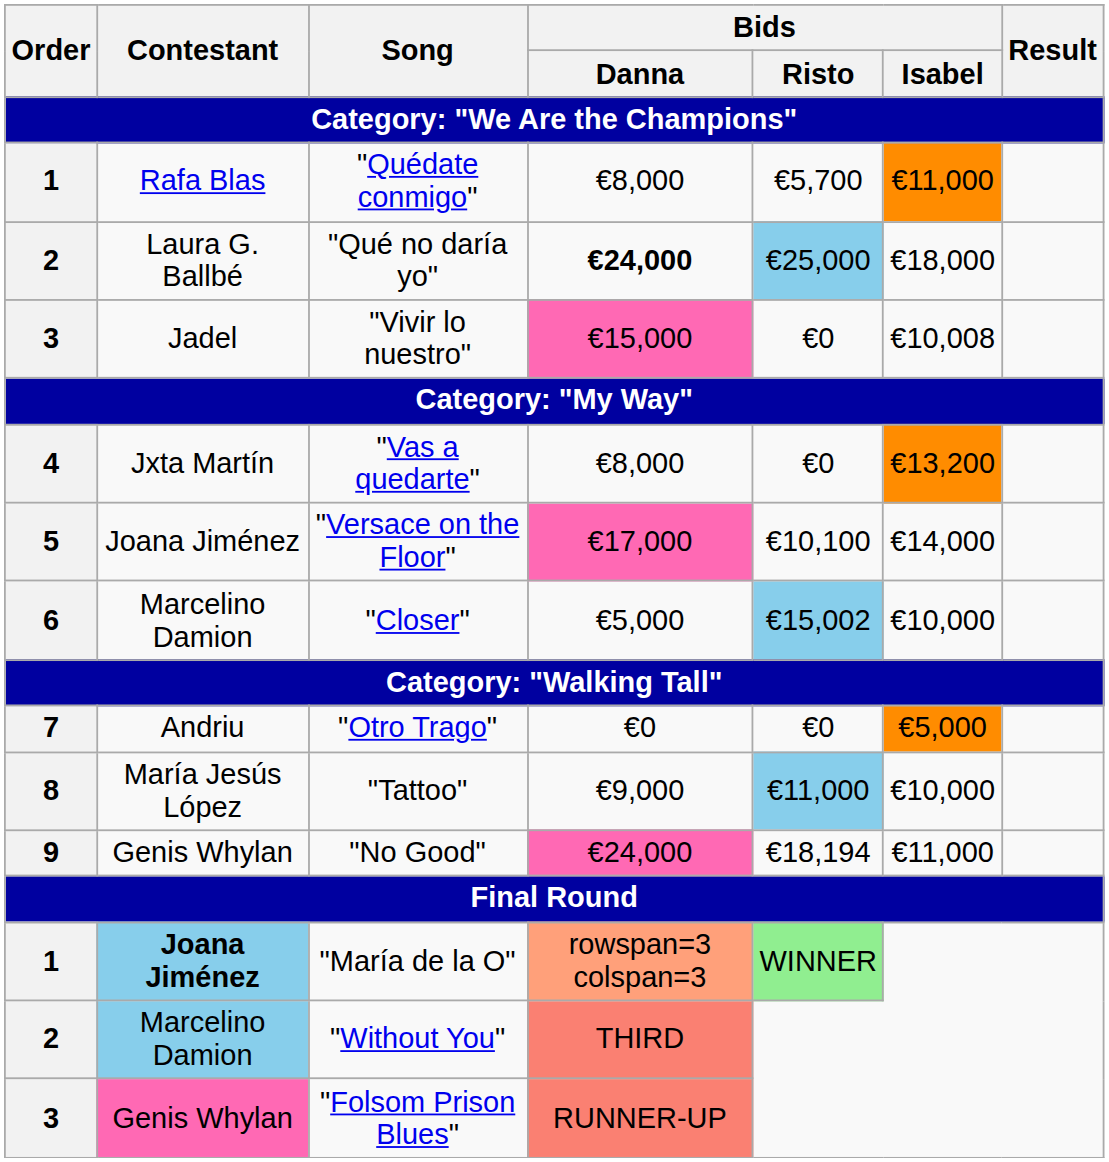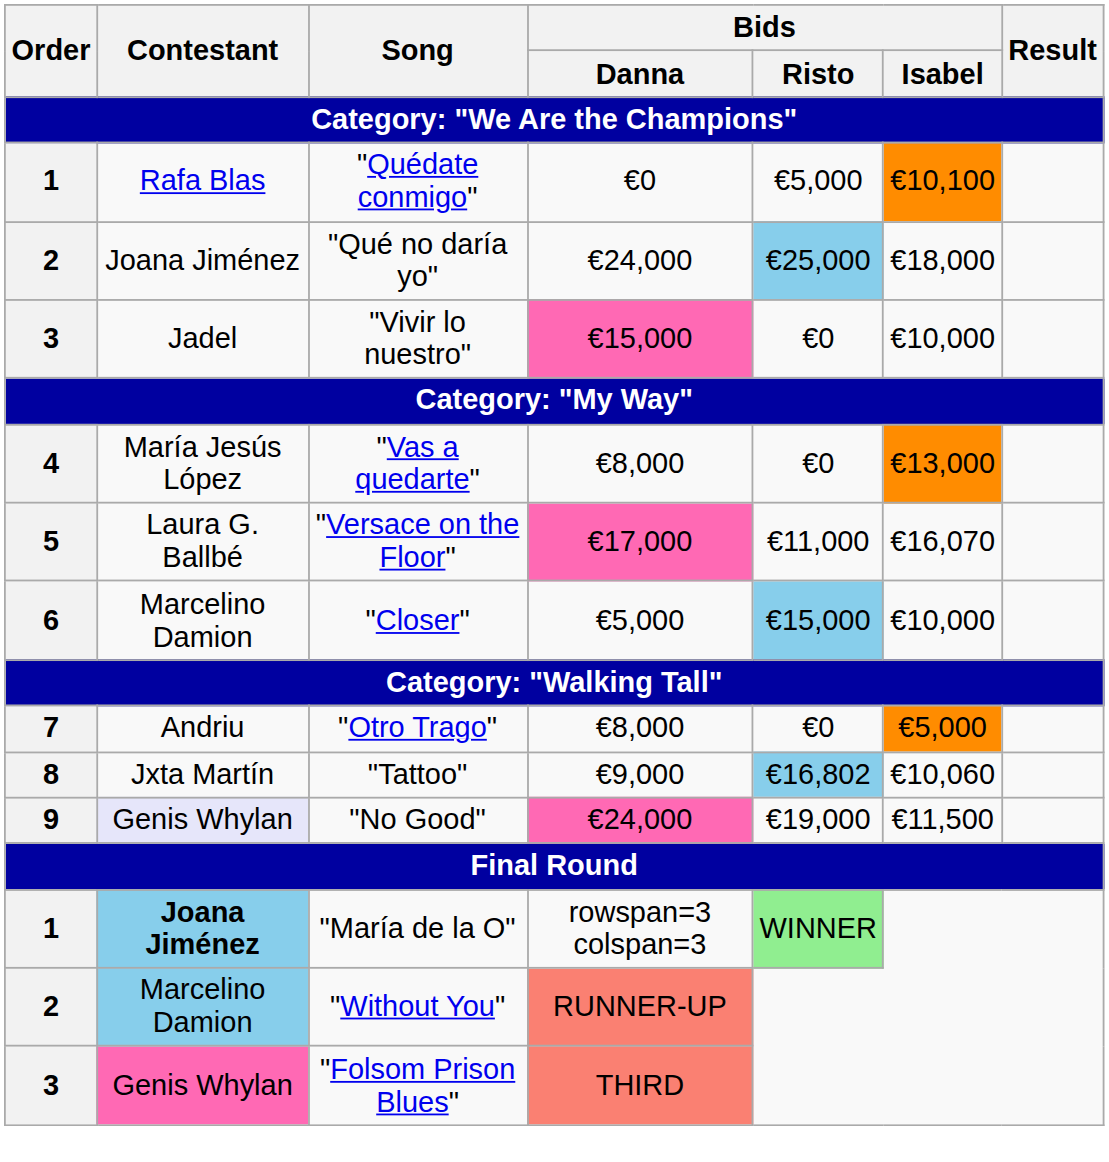(640, 181) €8,000 -> (640, 181) €0
(818, 181) €5,700 -> (818, 181) €5,000
(943, 181) €11,000 -> (943, 181) €10,100
(203, 260) Laura G. Ballbé -> (203, 260) Joana Jiménez
(640, 260) bold -> (640, 260) normal
(943, 338) €10,008 -> (943, 338) €10,000
(203, 462) Jxta Martín -> (203, 462) María Jesús López
(943, 462) €13,200 -> (943, 462) €13,000
(203, 541) Joana Jiménez -> (203, 541) Laura G. Ballbé
(818, 541) €10,100 -> (818, 541) €11,000
(943, 541) €14,000 -> (943, 541) €16,070
(818, 620) €15,002 -> (818, 620) €15,000
(640, 728) €0 -> (640, 728) €8,000
(203, 790) María Jesús López -> (203, 774) Jxta Martín
(818, 790) €11,000 -> (818, 774) €16,802
(943, 790) €10,000 -> (943, 774) €10,060
(203, 852) no background -> (203, 820) lavender background
(818, 852) €18,194 -> (818, 820) €19,000
(943, 852) €11,000 -> (943, 820) €11,500
(640, 960) lightsalmon background -> (640, 928) no background
(640, 1039) THIRD -> (640, 1006) RUNNER-UP
(640, 1117) RUNNER-UP -> (640, 1085) THIRD
